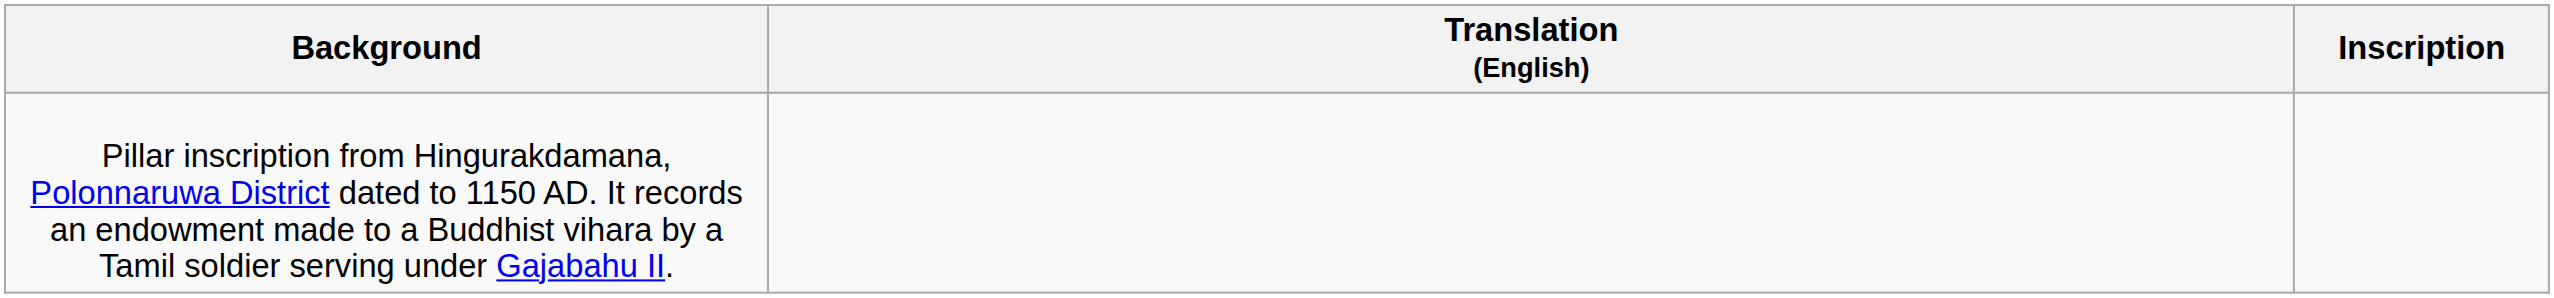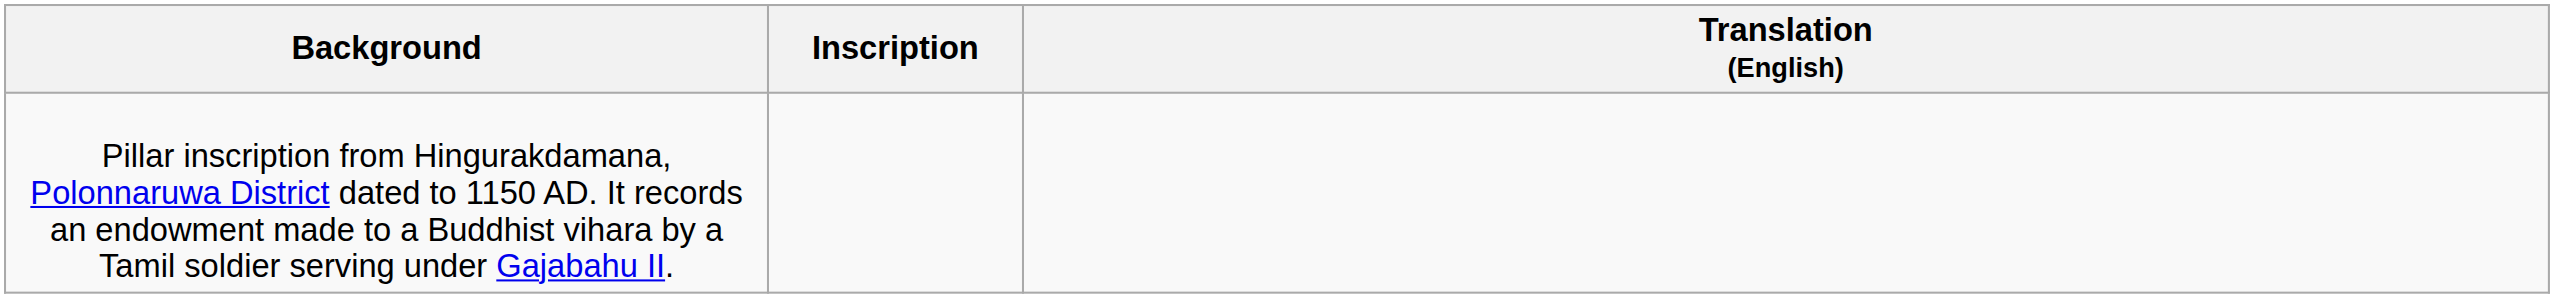columns swapped: (1531, 48) <-> (2422, 48)
